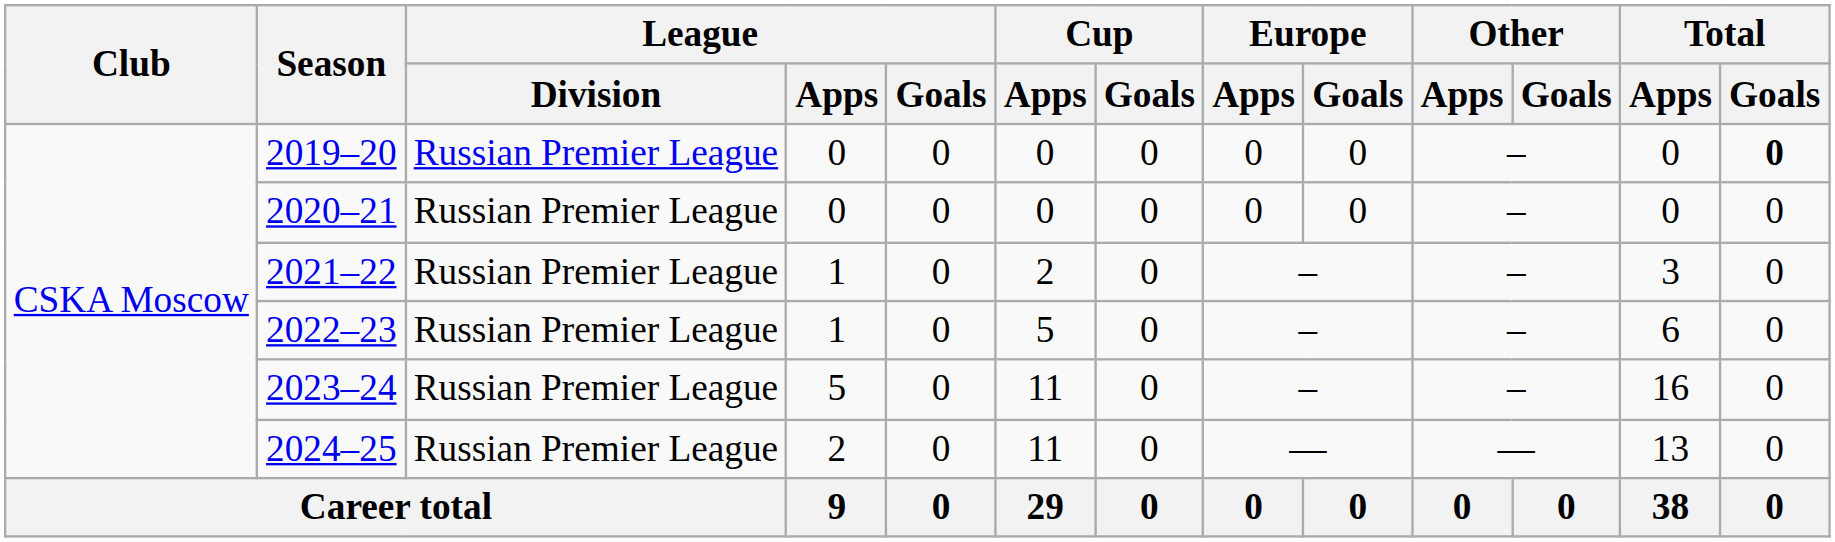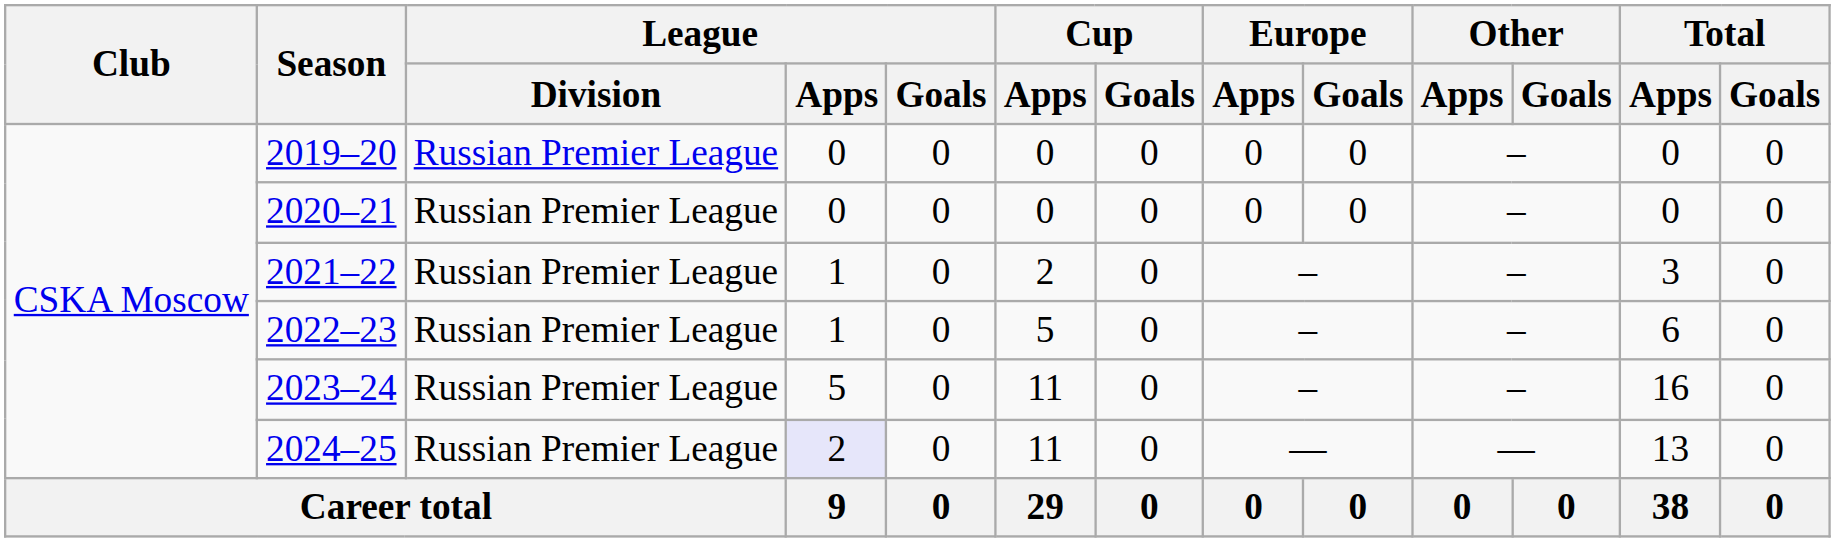(1775, 152) bold -> (1775, 152) normal
(837, 447) no background -> (837, 447) lavender background
